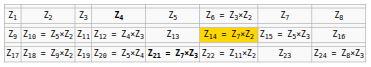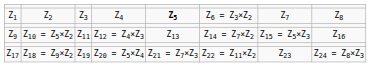(119, 16) bold -> (119, 16) normal
(173, 16) normal -> (173, 16) bold
(229, 35) gold background -> (229, 35) no background
(173, 54) bold -> (173, 54) normal
